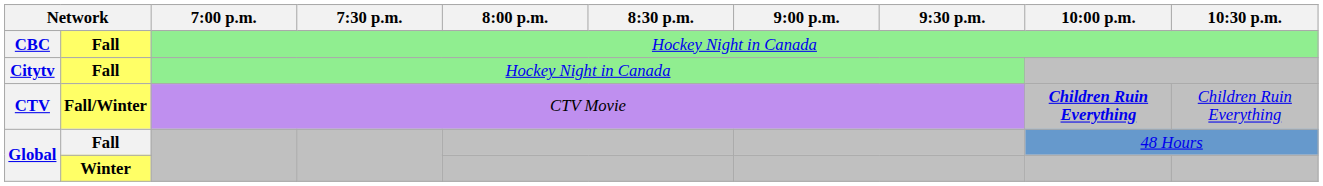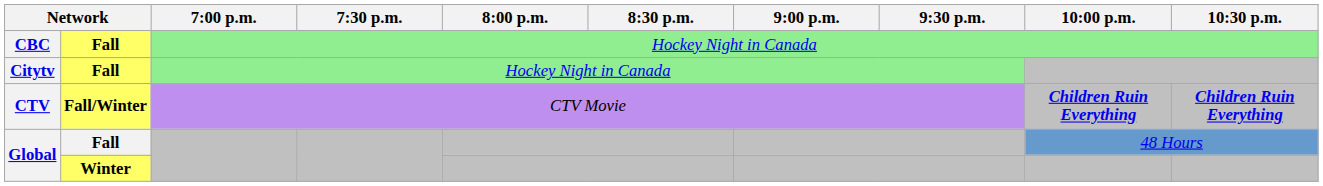(1245, 106) normal -> (1245, 106) bold
